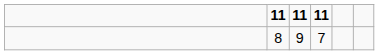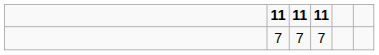(278, 38) 8 -> (278, 38) 7
(300, 38) 9 -> (300, 38) 7
